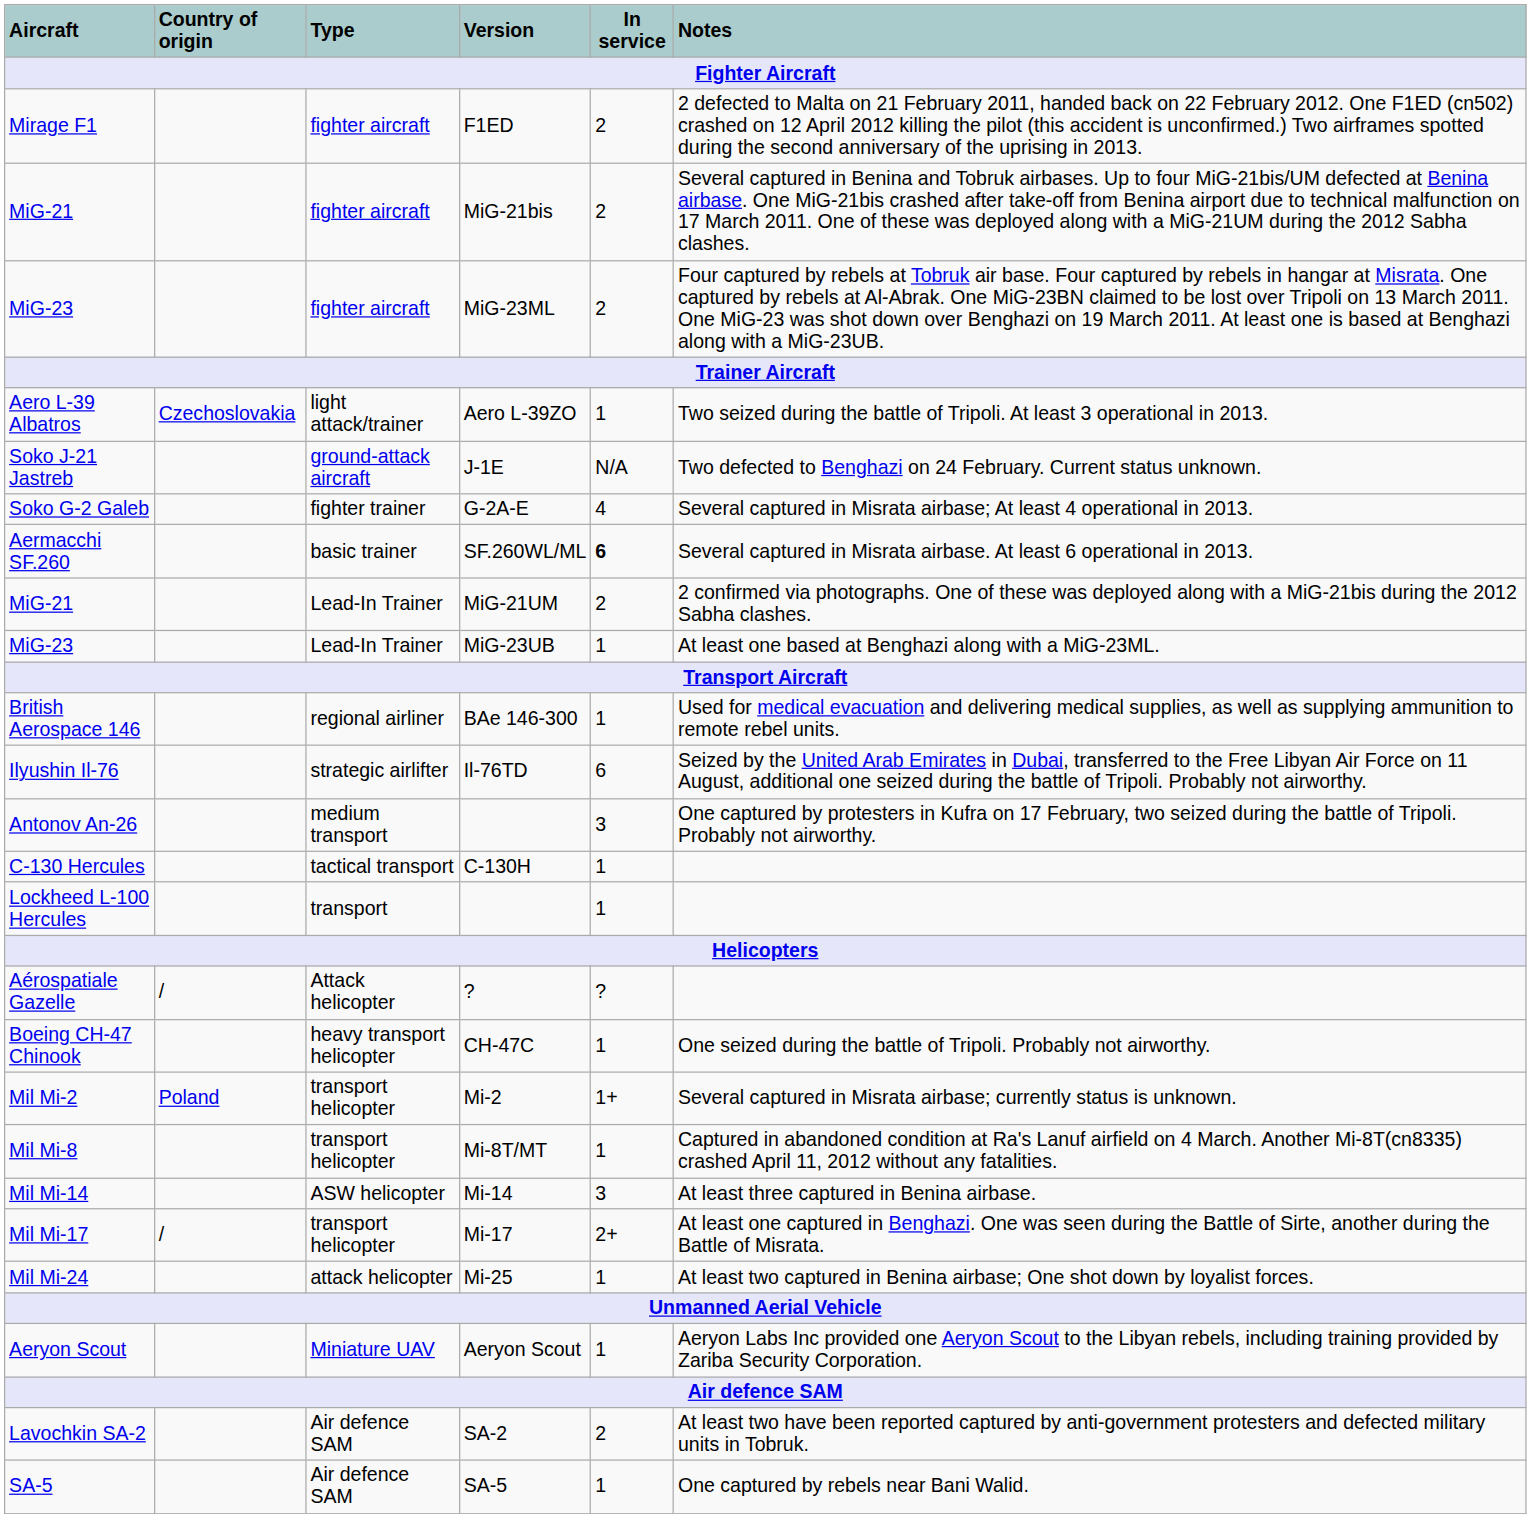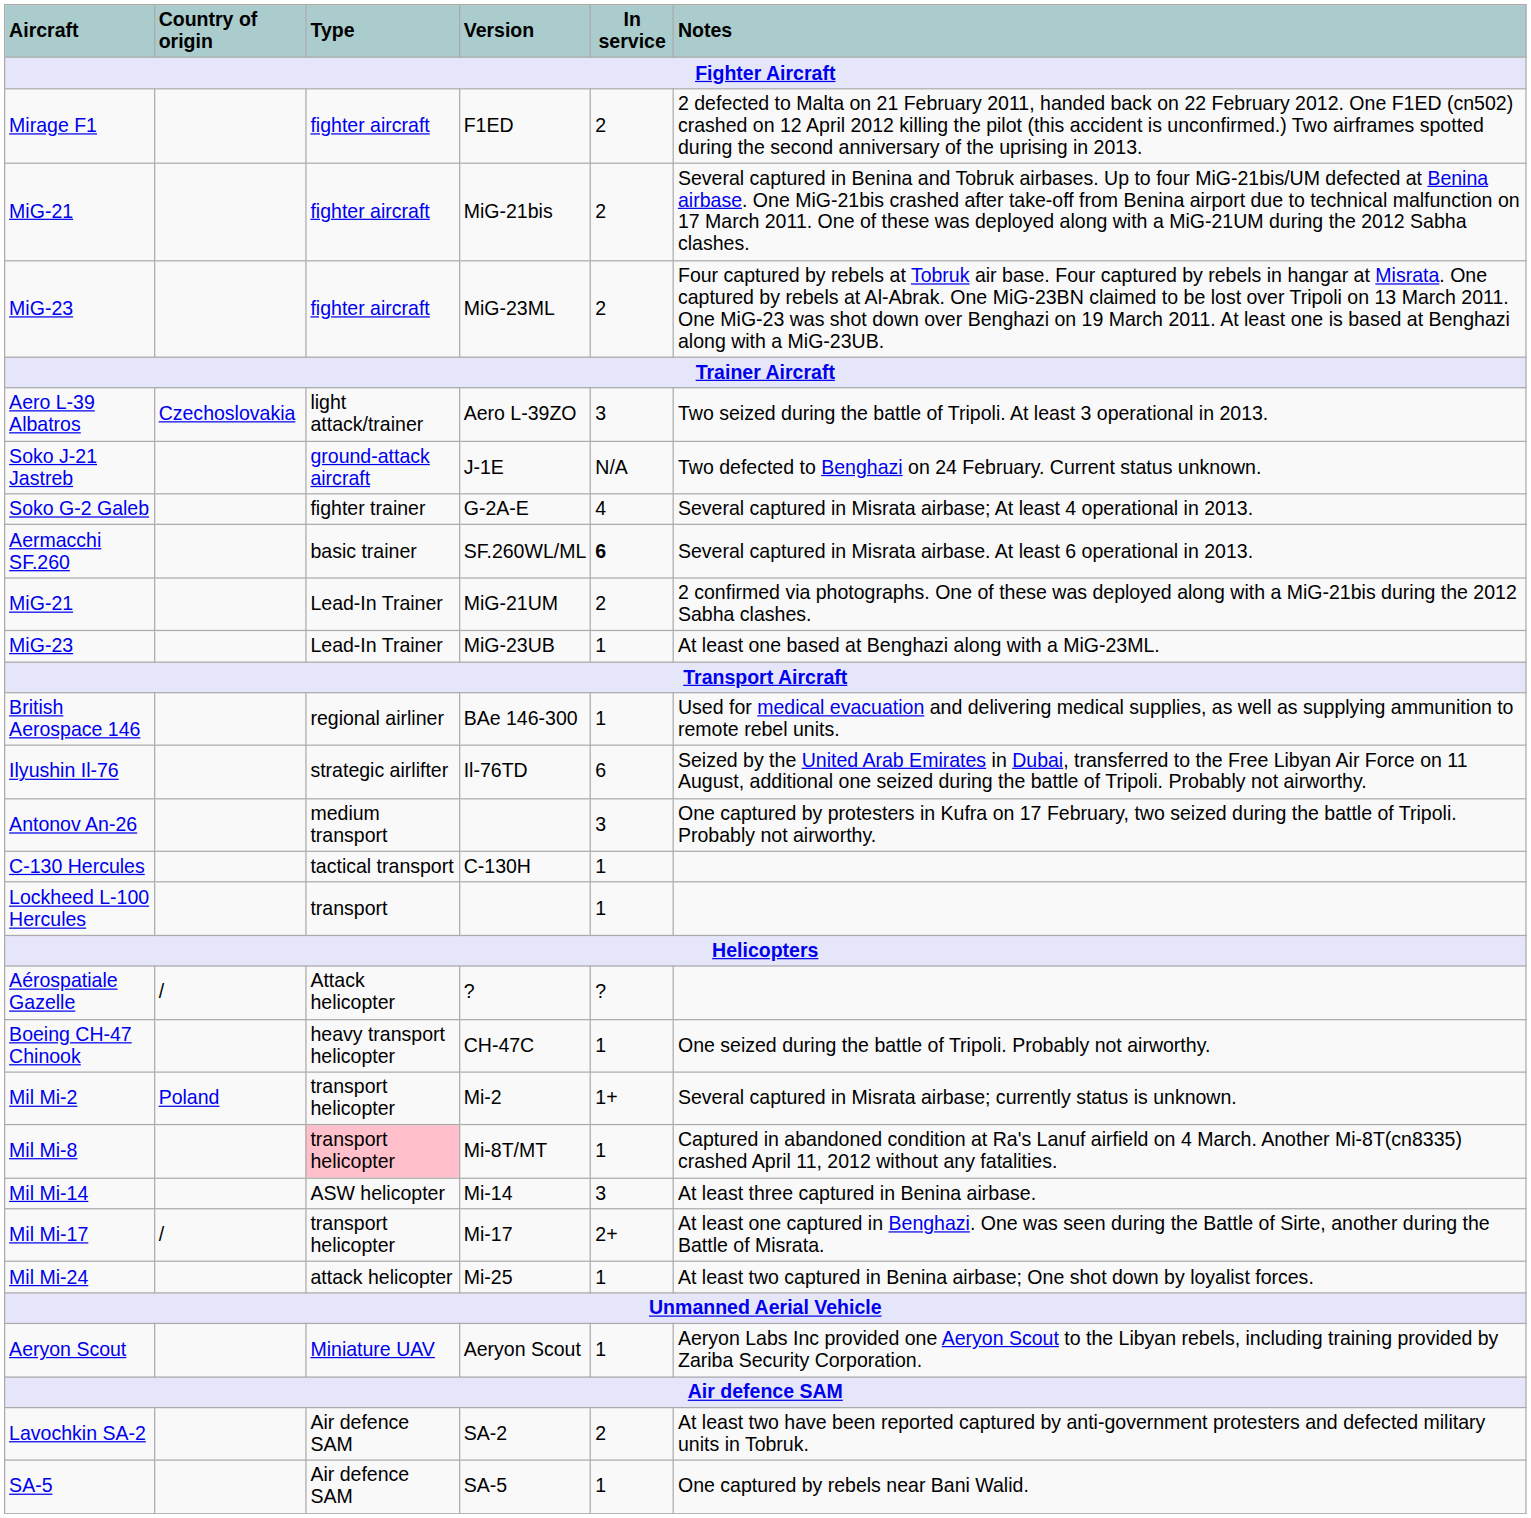(601, 414) 1 -> (601, 414) 3
(353, 1151) no background -> (353, 1151) pink background
